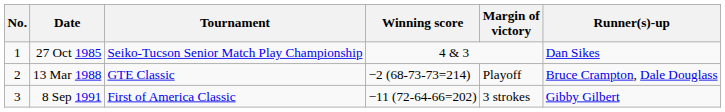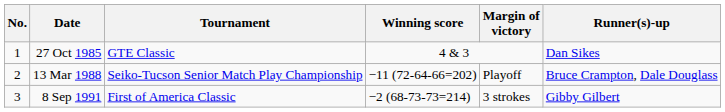(235, 53) Seiko-Tucson Senior Match Play Championship -> (141, 53) GTE Classic
(141, 74) GTE Classic -> (235, 74) Seiko-Tucson Senior Match Play Championship
(420, 74) −2 (68-73-73=214) -> (423, 74) −11 (72-64-66=202)
(423, 96) −11 (72-64-66=202) -> (420, 96) −2 (68-73-73=214)
